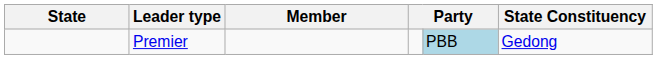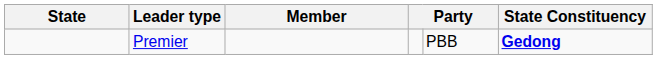(442, 41) lightblue background -> (442, 41) no background
(529, 41) normal -> (531, 41) bold
